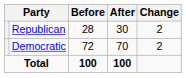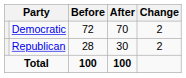rows swapped: (39, 47) <-> (39, 30)
